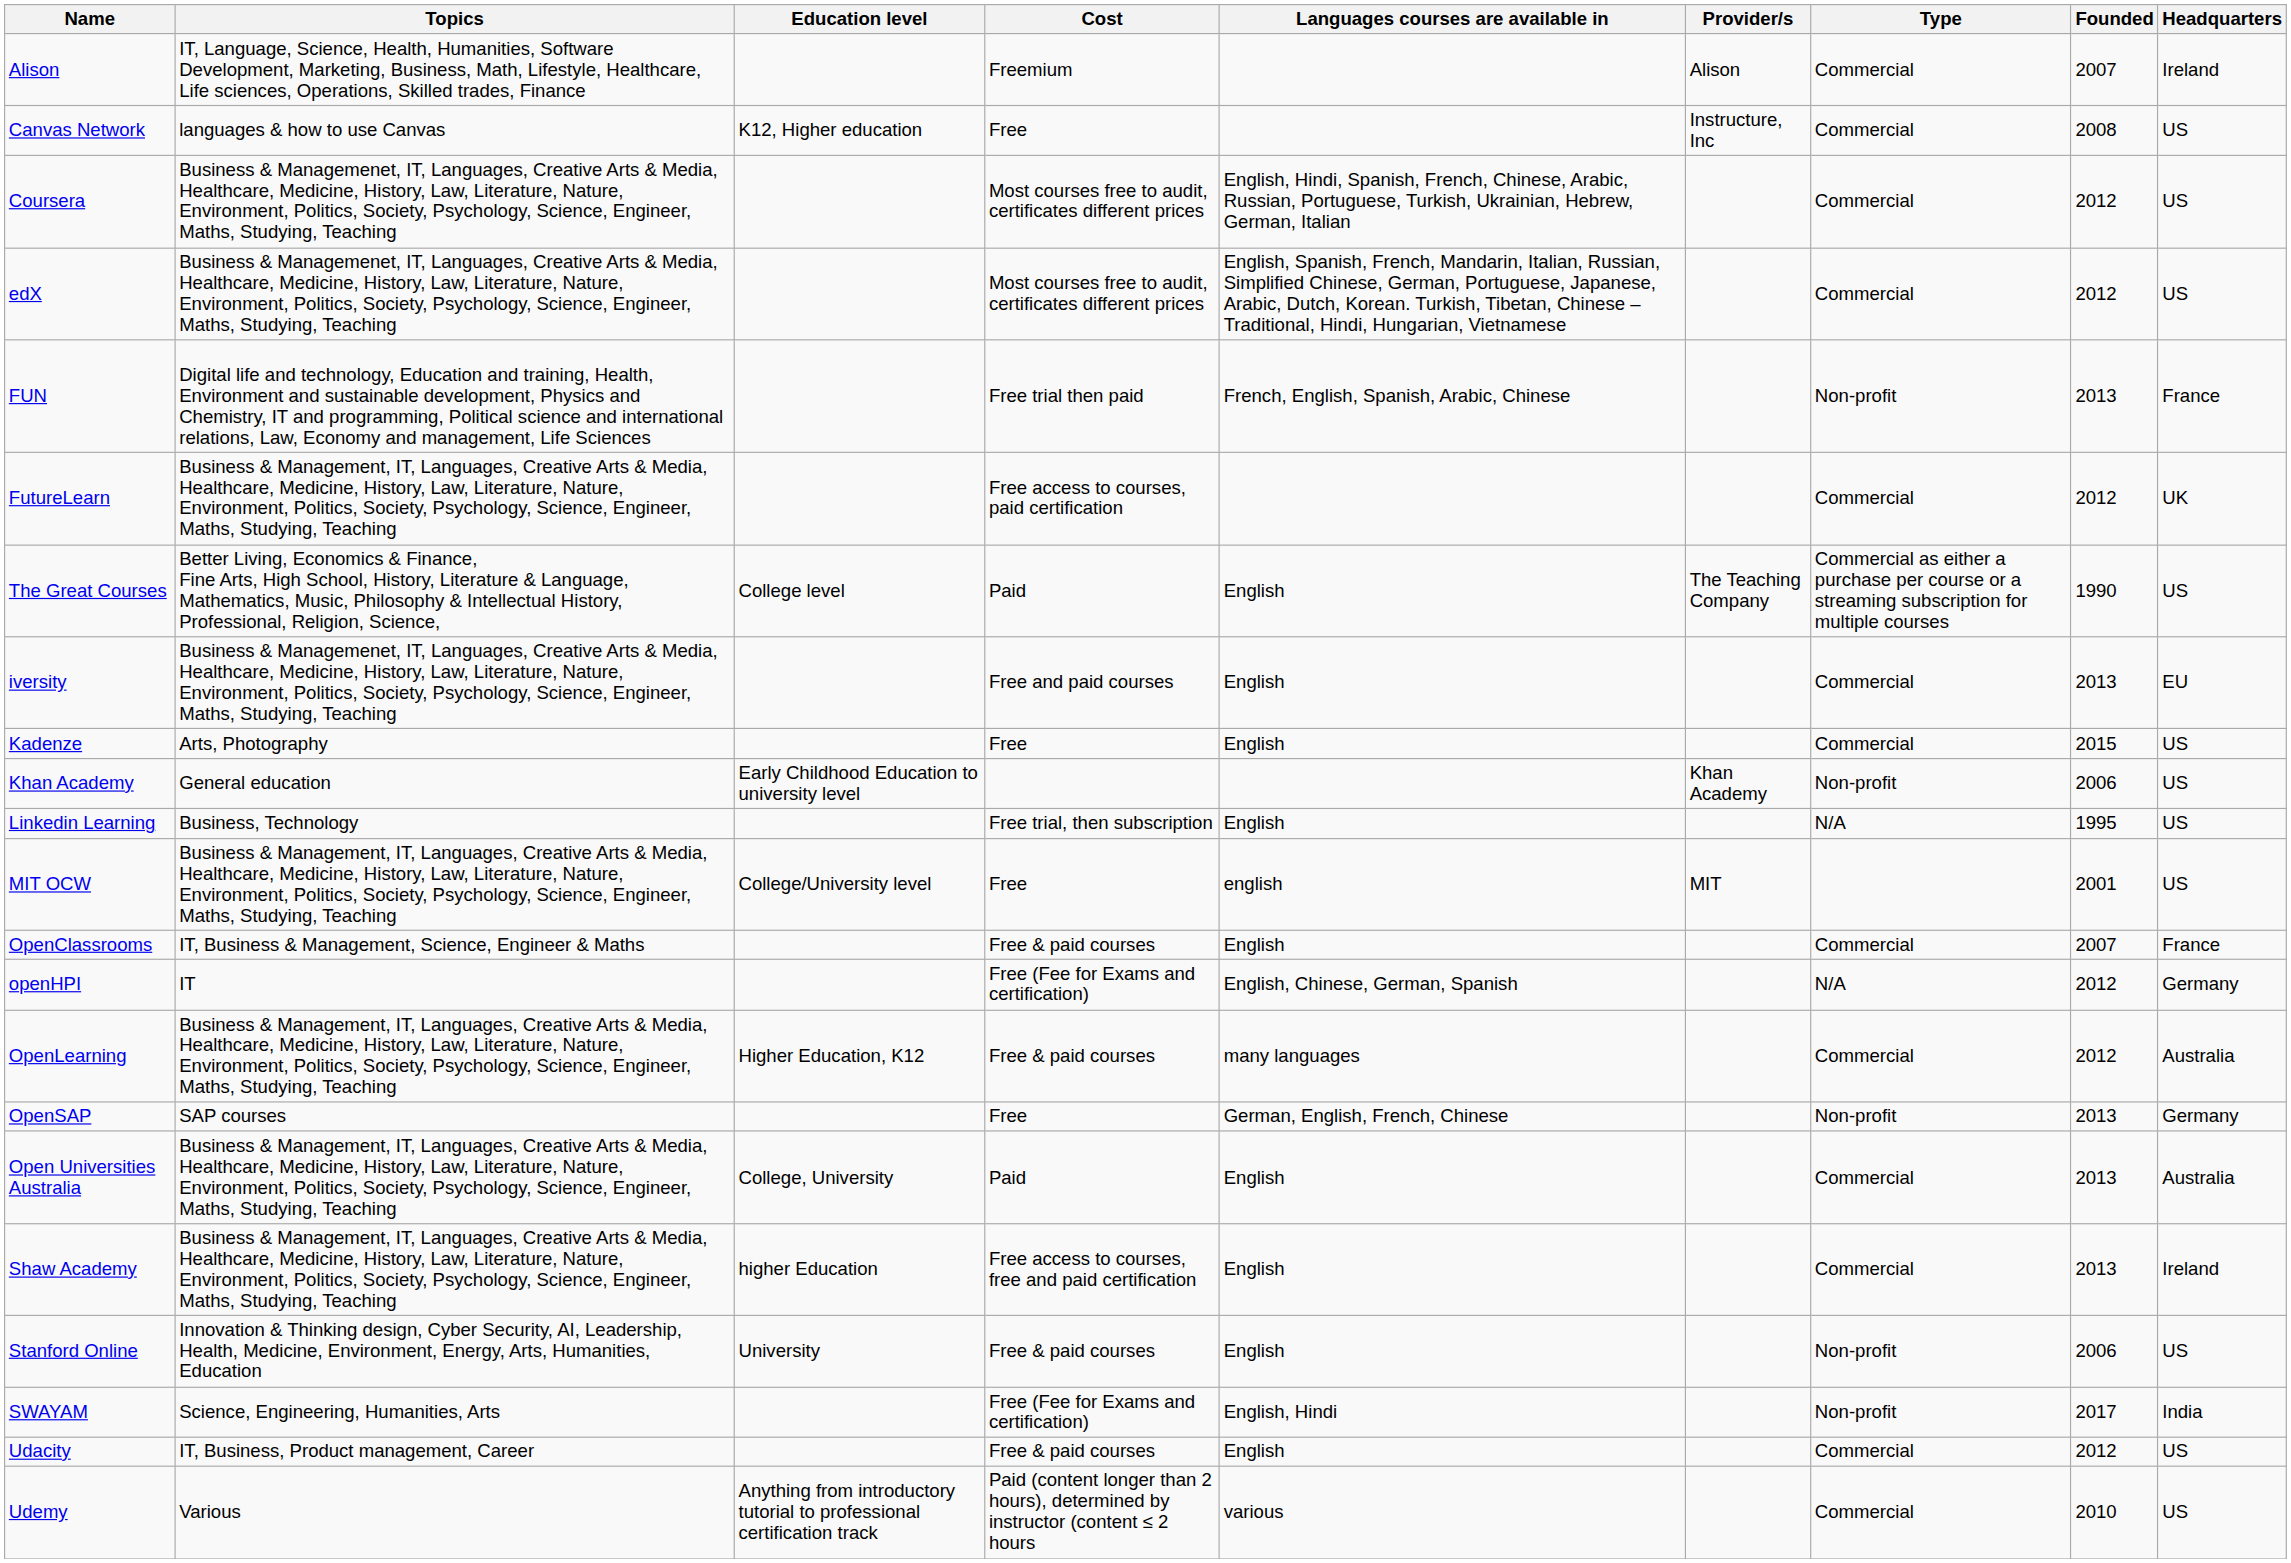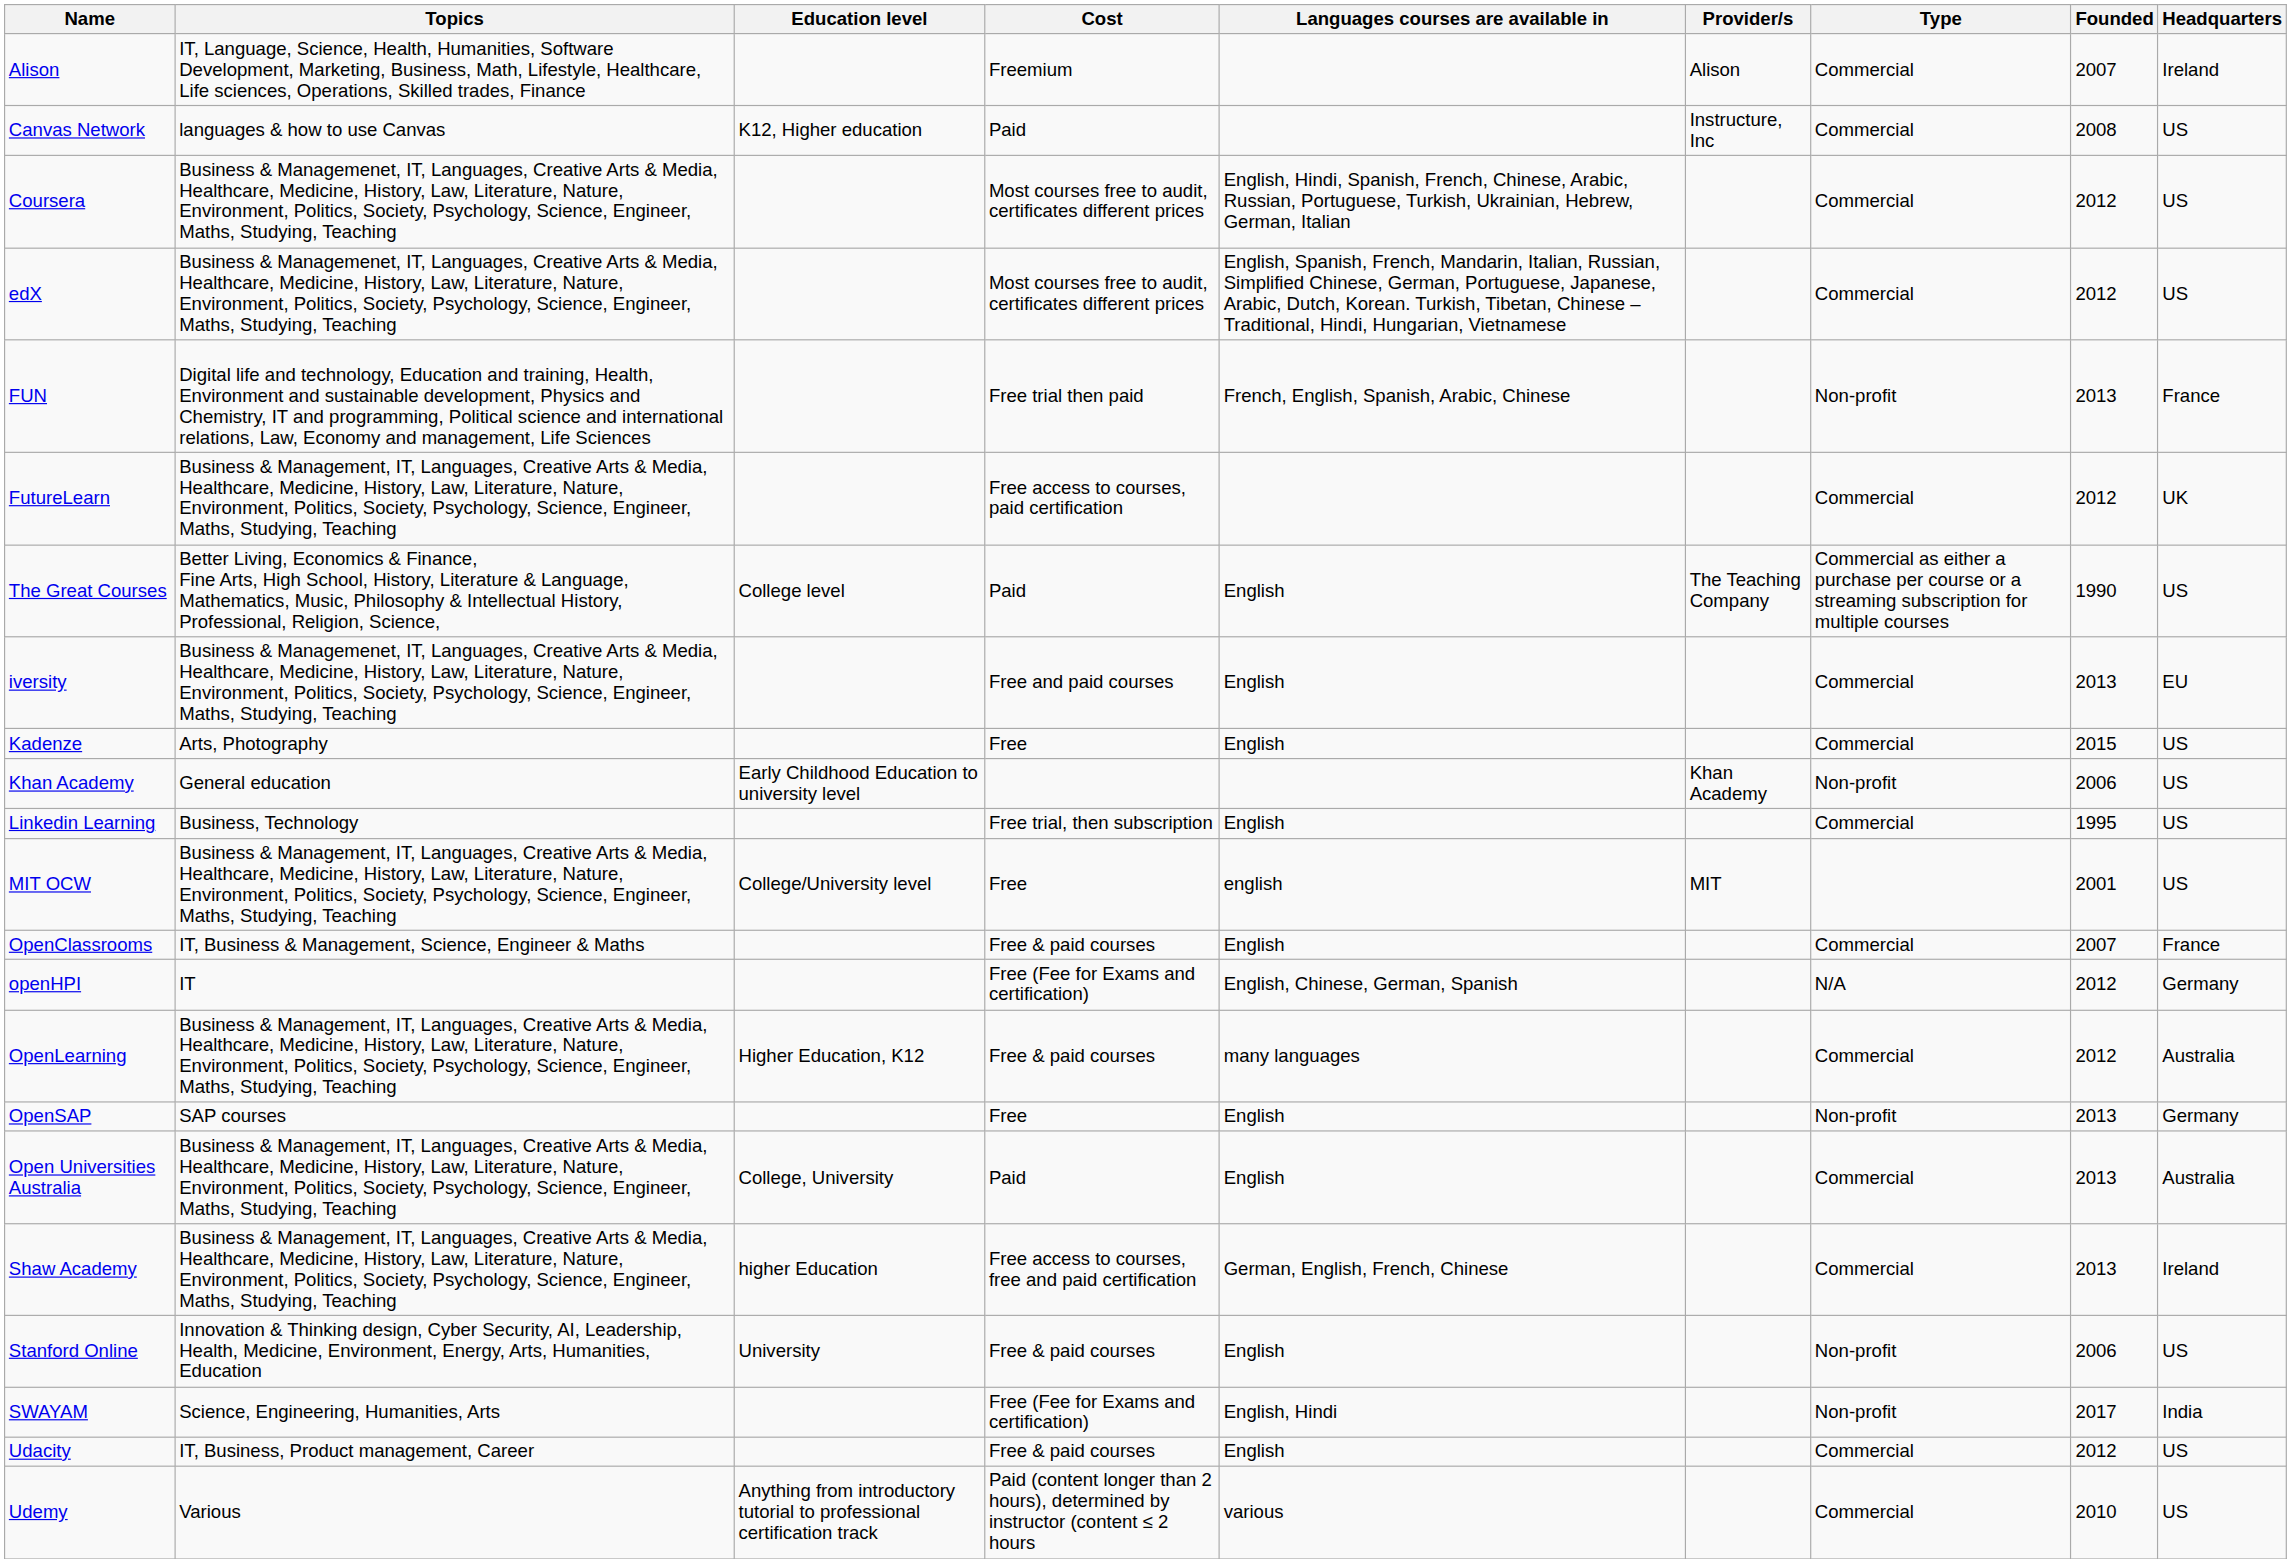(1008, 130) Free -> (1007, 130) Paid
(1830, 823) N/A -> (1864, 823) Commercial
(1366, 1116) German, English, French, Chinese -> (1254, 1116) English
(1254, 1269) English -> (1366, 1269) German, English, French, Chinese
